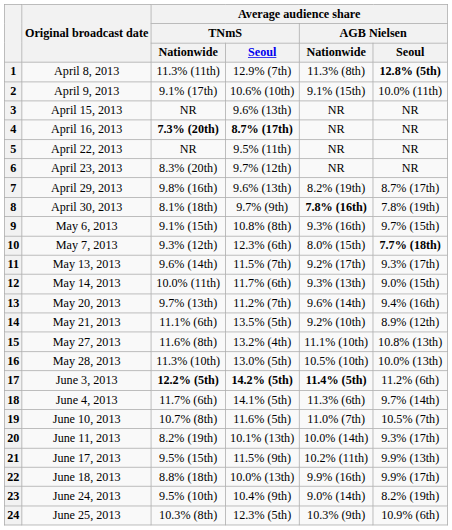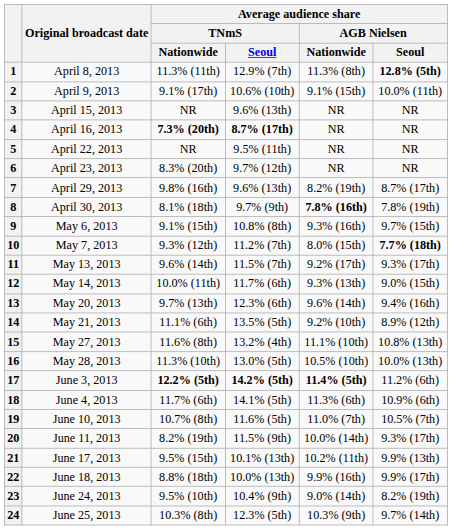(262, 245) 12.3% (6th) -> (262, 245) 11.2% (7th)
(262, 303) 11.2% (7th) -> (262, 303) 12.3% (6th)
(410, 399) 9.7% (14th) -> (410, 399) 10.9% (6th)
(262, 438) 10.1% (13th) -> (262, 438) 11.5% (9th)
(262, 457) 11.5% (9th) -> (262, 457) 10.1% (13th)
(410, 515) 10.9% (6th) -> (410, 515) 9.7% (14th)
